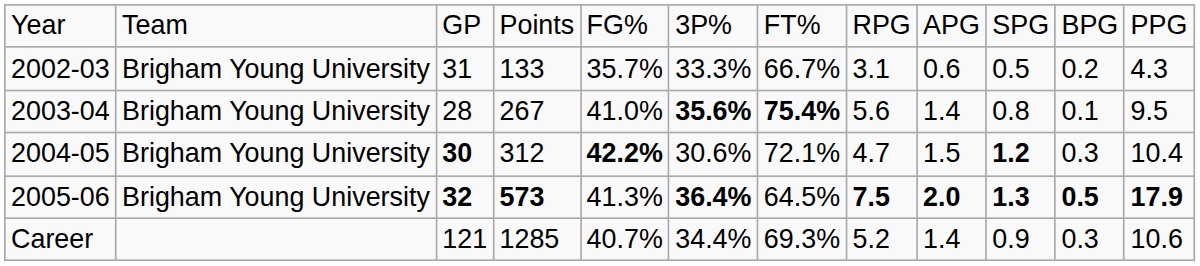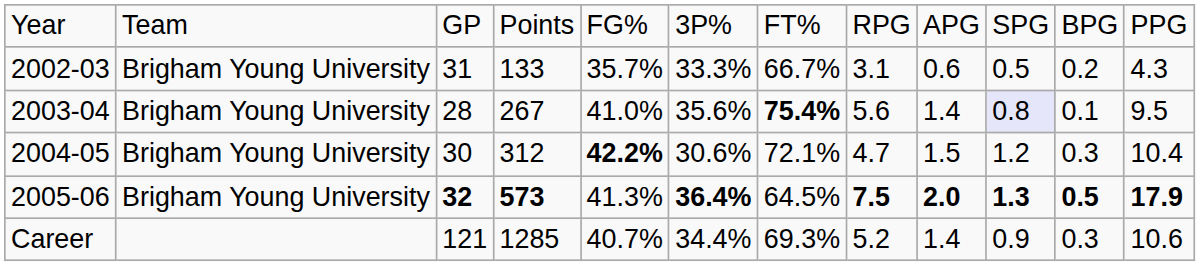(713, 111) bold -> (713, 111) normal
(1011, 111) no background -> (1011, 111) lavender background
(457, 153) bold -> (457, 153) normal
(1011, 153) bold -> (1011, 153) normal
